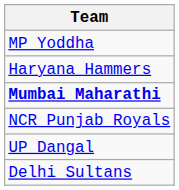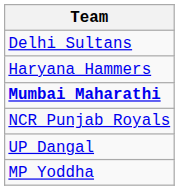(51, 43) MP Yoddha -> (70, 43) Delhi Sultans
(70, 173) Delhi Sultans -> (51, 173) MP Yoddha
